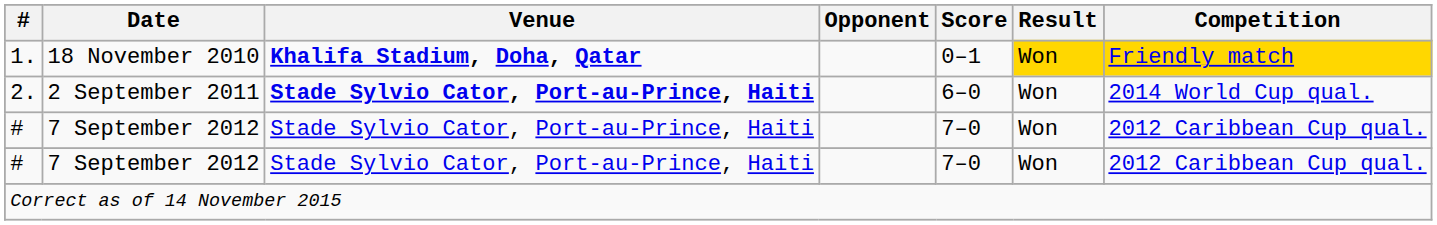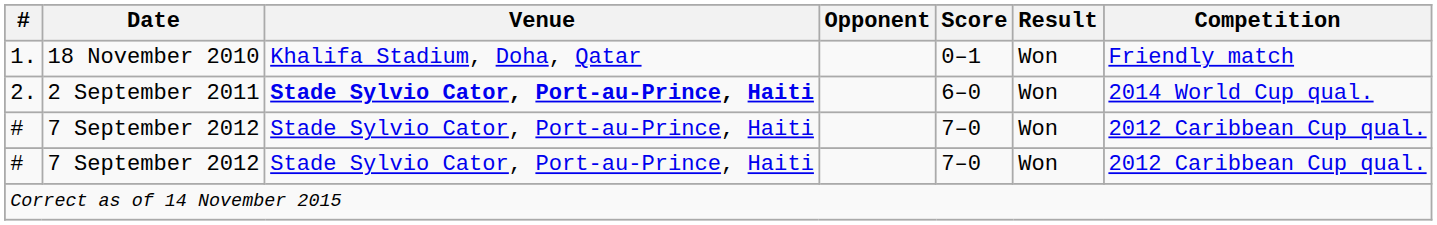(456, 59) bold -> (456, 59) normal
(1038, 59) gold background -> (1038, 59) no background
(1201, 59) gold background -> (1201, 59) no background
